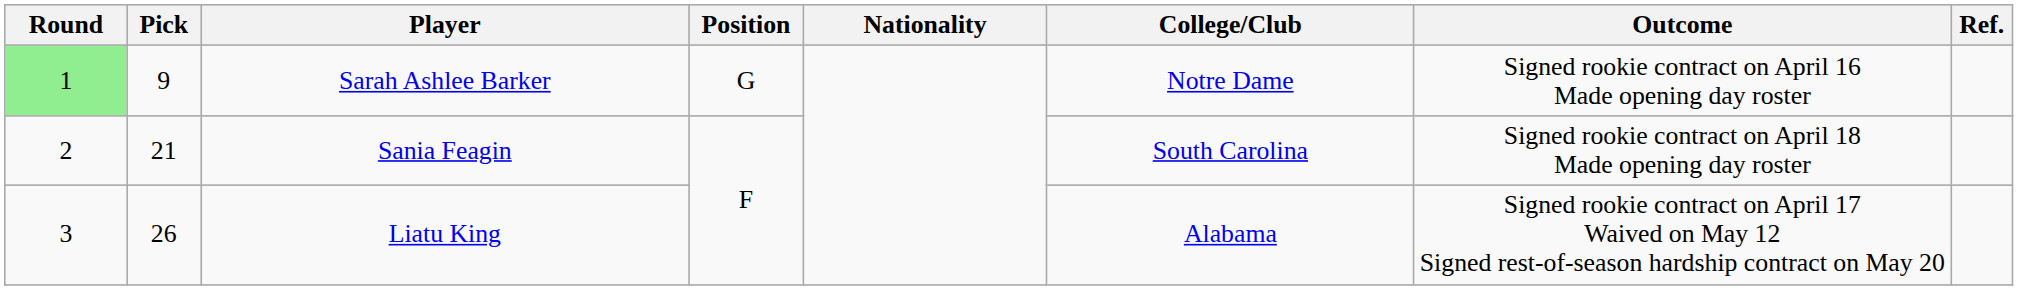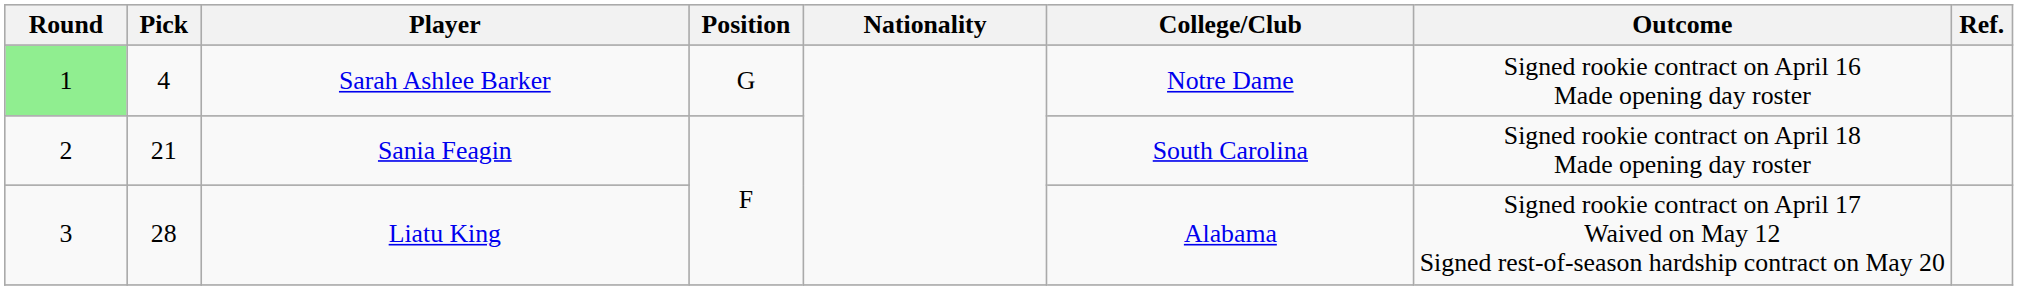(164, 80) 9 -> (164, 80) 4
(164, 234) 26 -> (164, 234) 28
